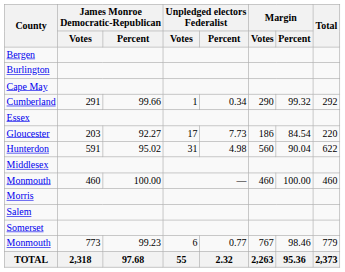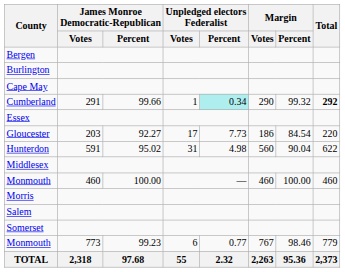(238, 102) no background -> (238, 102) paleturquoise background
(330, 102) normal -> (330, 102) bold
